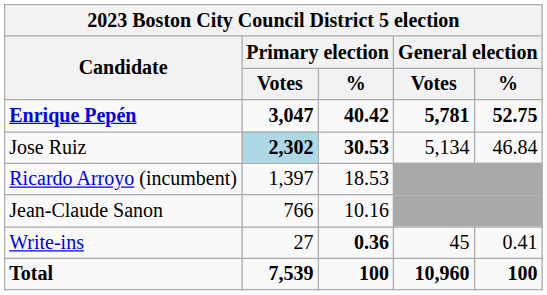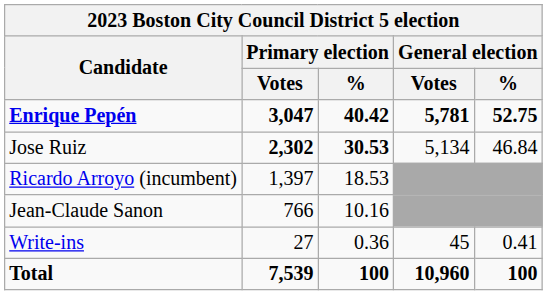(291, 147) lightblue background -> (291, 147) no background
(371, 242) bold -> (371, 242) normal
